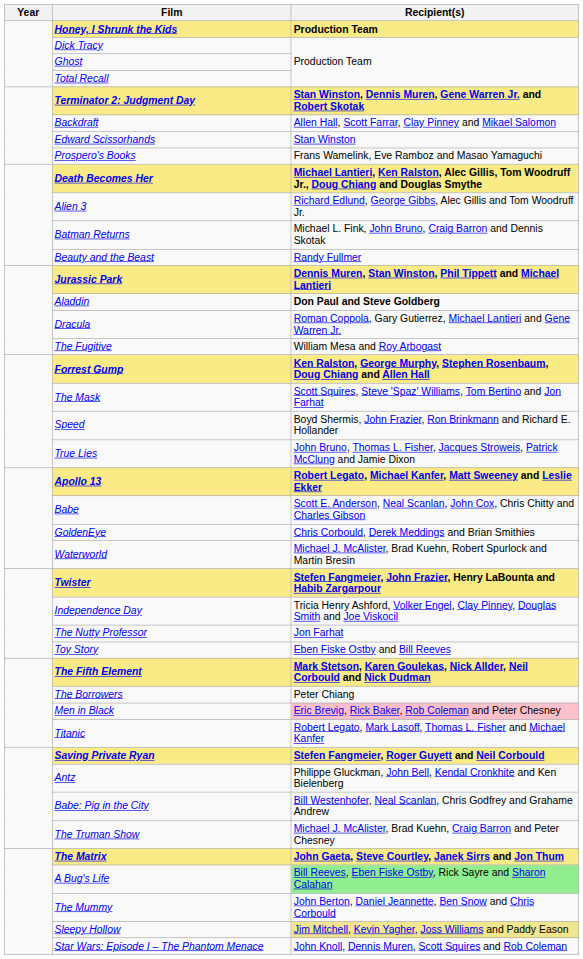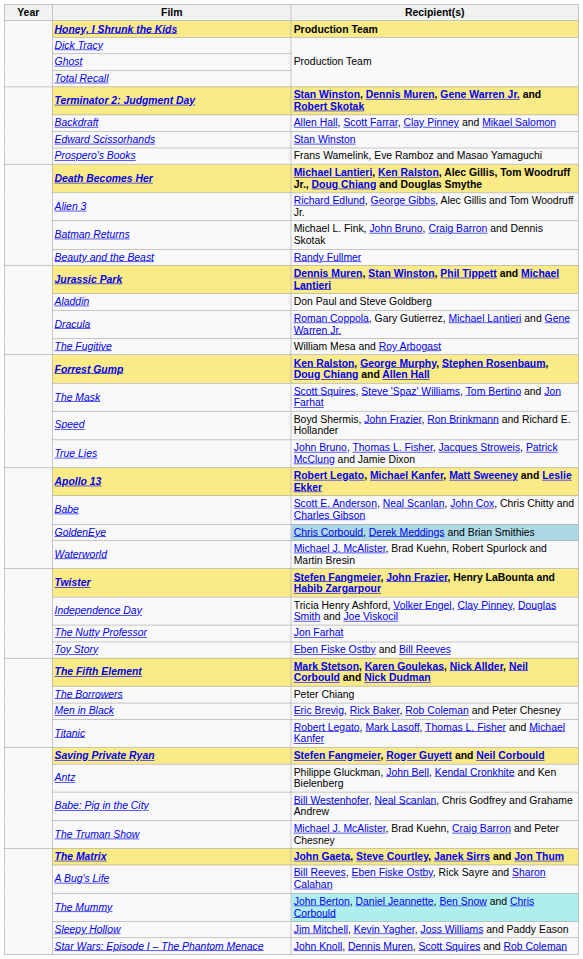(367, 302) bold -> (363, 302) normal
(414, 532) no background -> (414, 532) lightblue background
(427, 711) pink background -> (427, 711) no background
(420, 879) lightgreen background -> (420, 879) no background
(414, 907) no background -> (414, 907) paleturquoise background
(431, 929) khaki background -> (431, 929) no background
